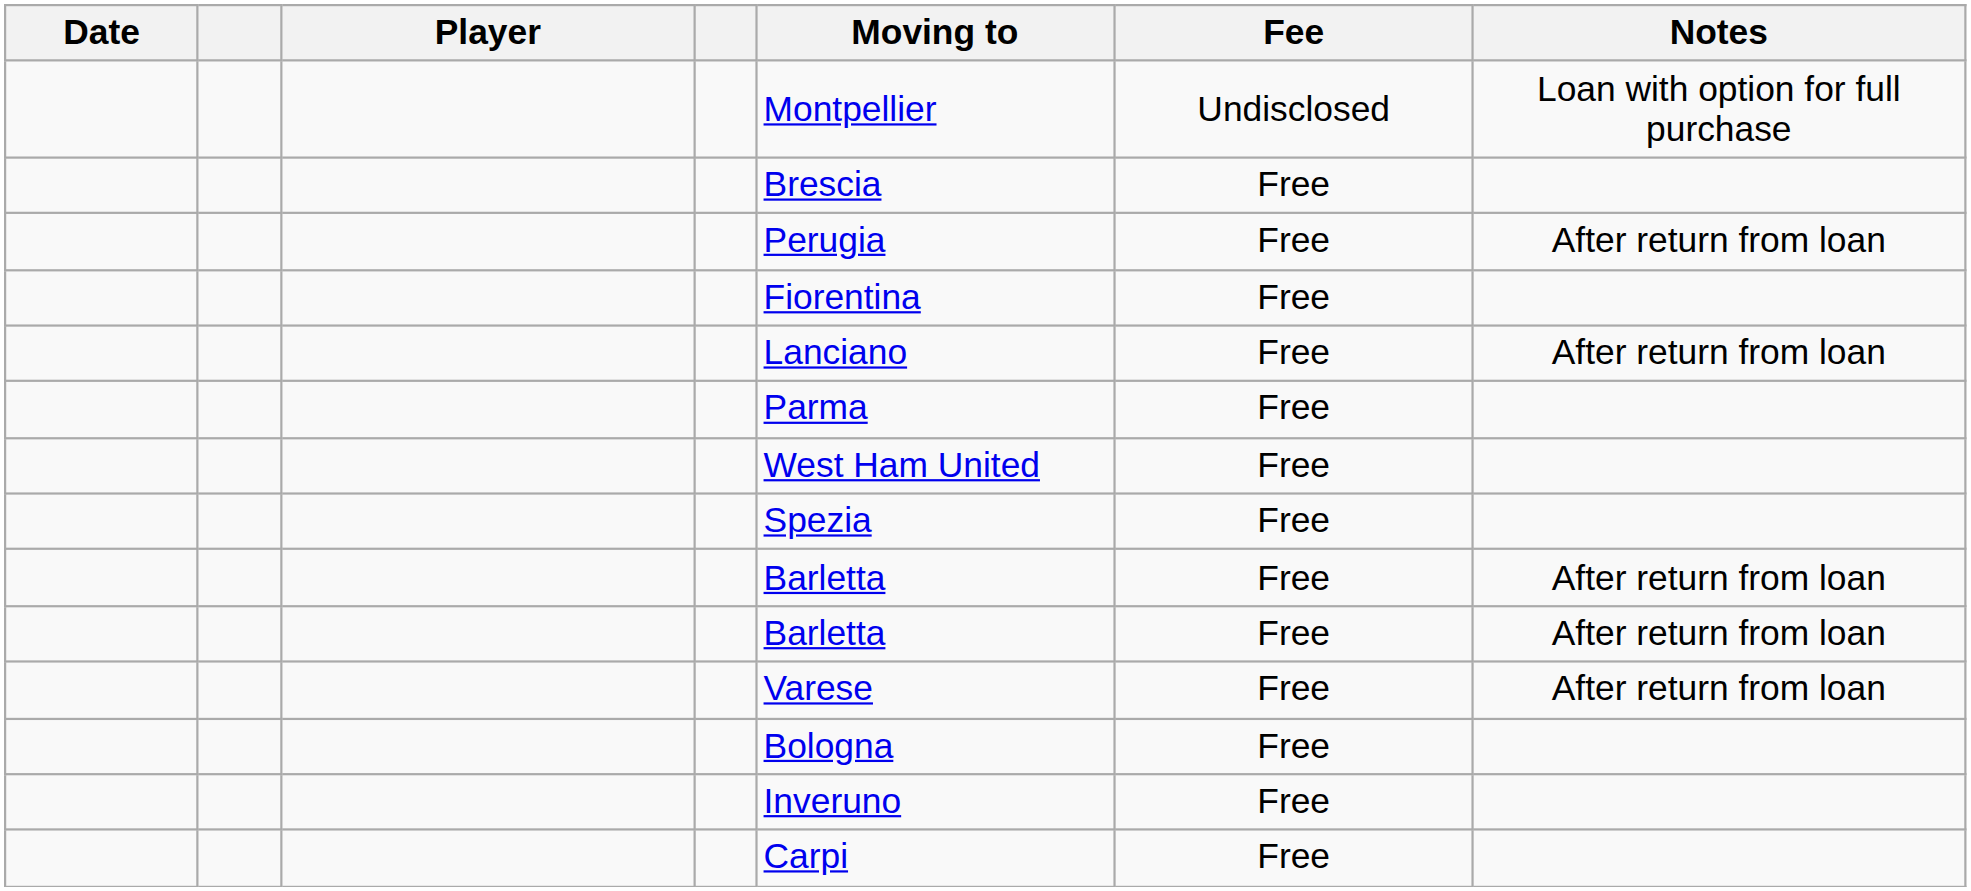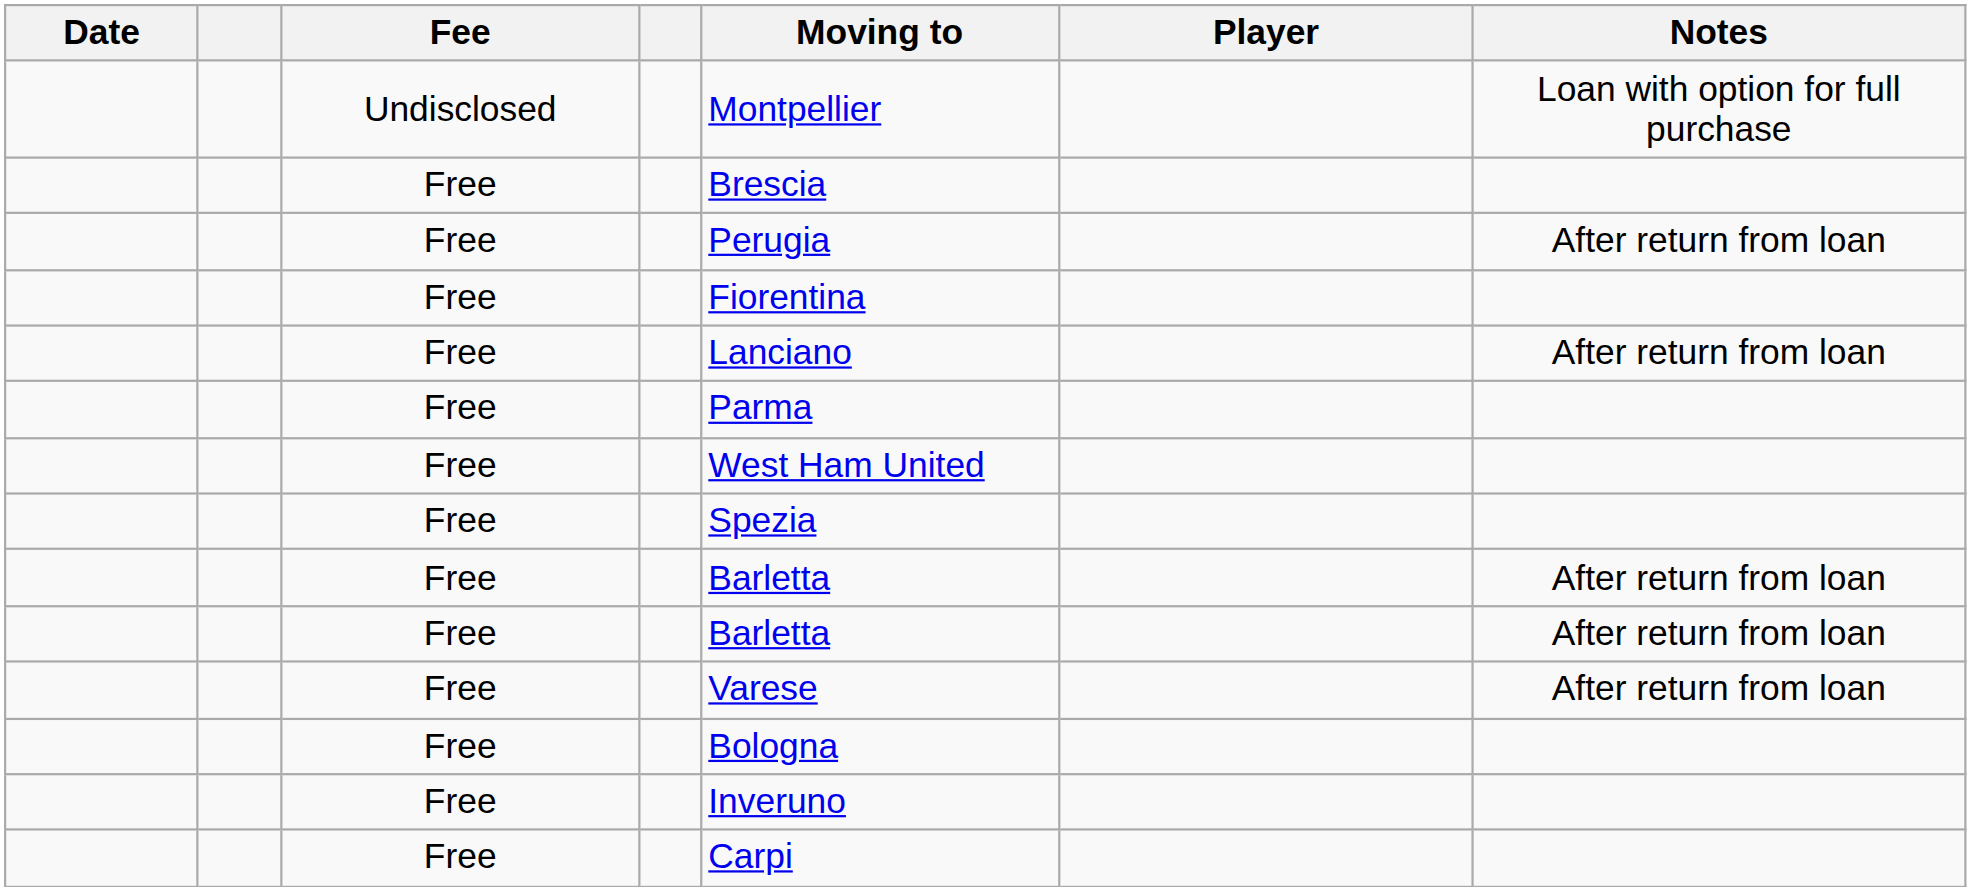columns swapped: (488, 32) <-> (1294, 32)
